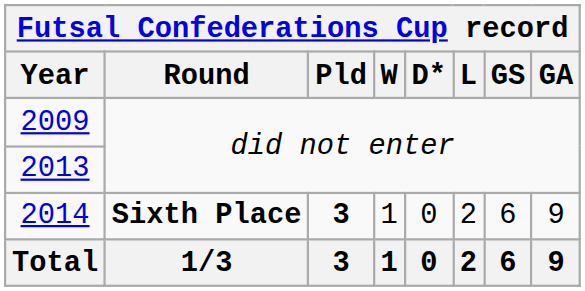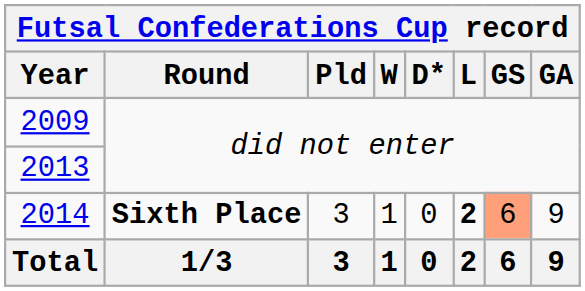(341, 216) bold -> (341, 216) normal
(468, 216) normal -> (468, 216) bold
(508, 216) no background -> (508, 216) lightsalmon background
